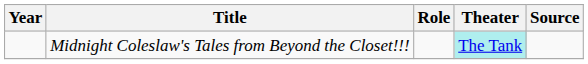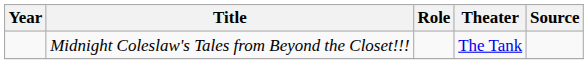(490, 44) paleturquoise background -> (490, 44) no background
